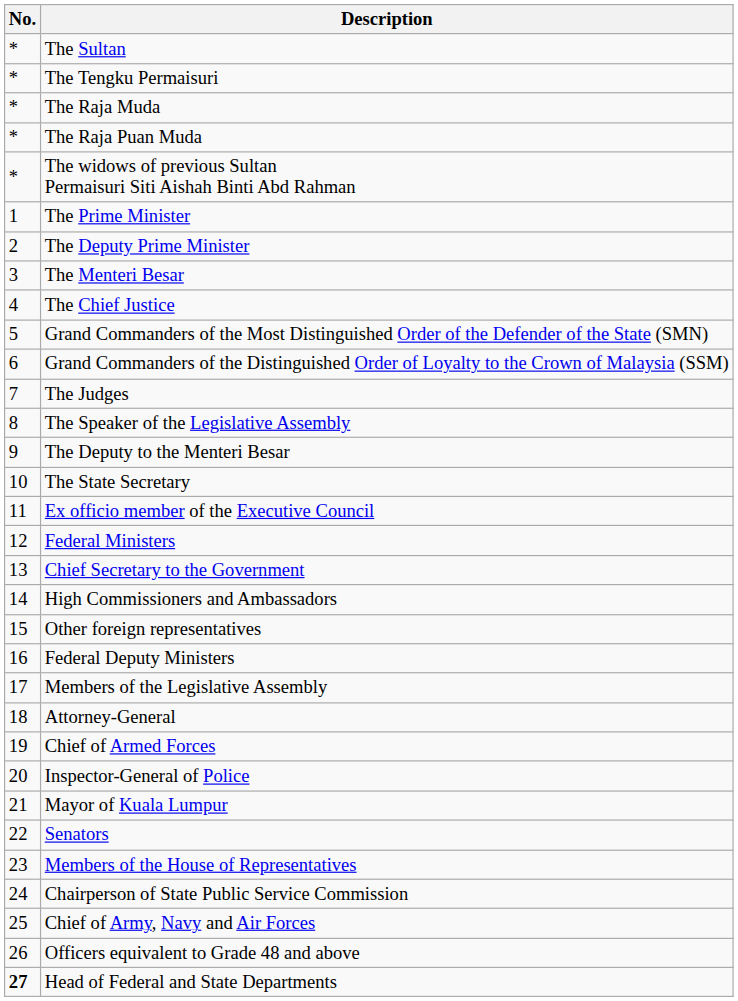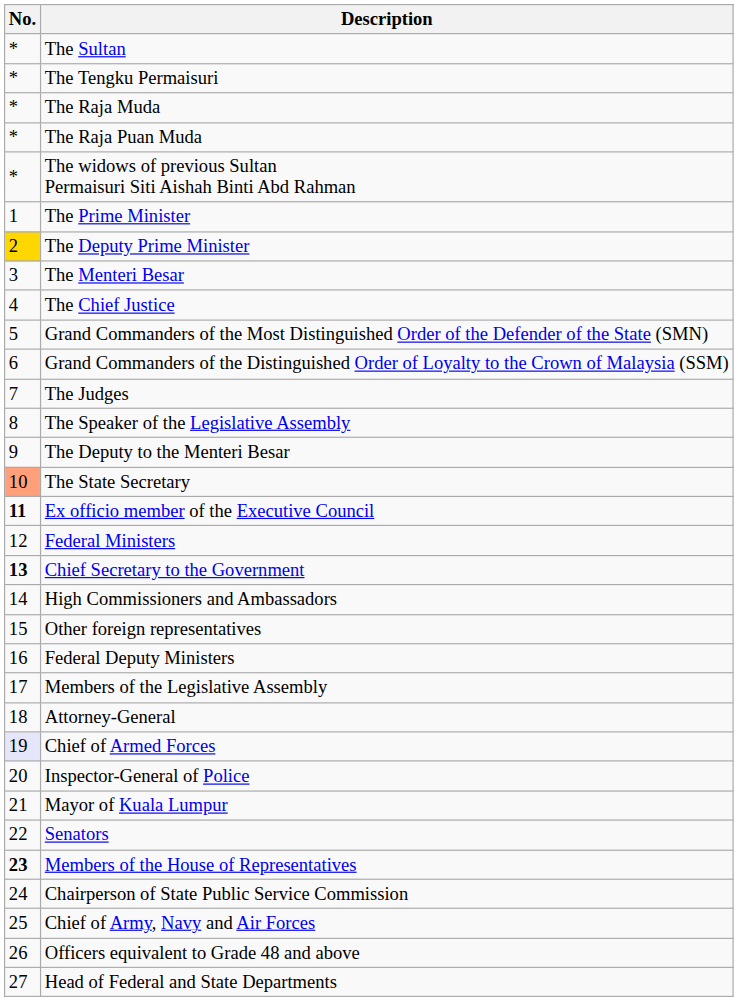(13, 246) no background -> (13, 246) gold background
(18, 481) no background -> (18, 481) lightsalmon background
(18, 511) normal -> (18, 511) bold
(18, 569) normal -> (18, 569) bold
(18, 746) no background -> (18, 746) lavender background
(18, 864) normal -> (18, 864) bold
(18, 982) bold -> (18, 982) normal
